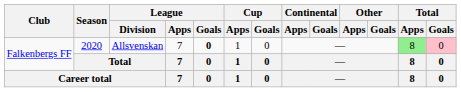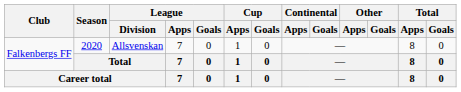(209, 45) bold -> (209, 45) normal
(412, 45) lightgreen background -> (412, 45) no background
(441, 45) pink background -> (441, 45) no background
